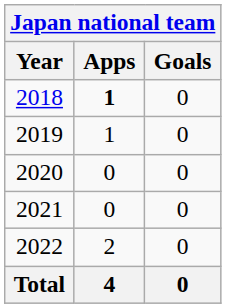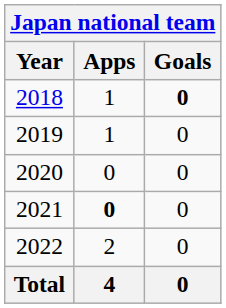(109, 97) bold -> (109, 97) normal
(183, 97) normal -> (183, 97) bold
(109, 209) normal -> (109, 209) bold
